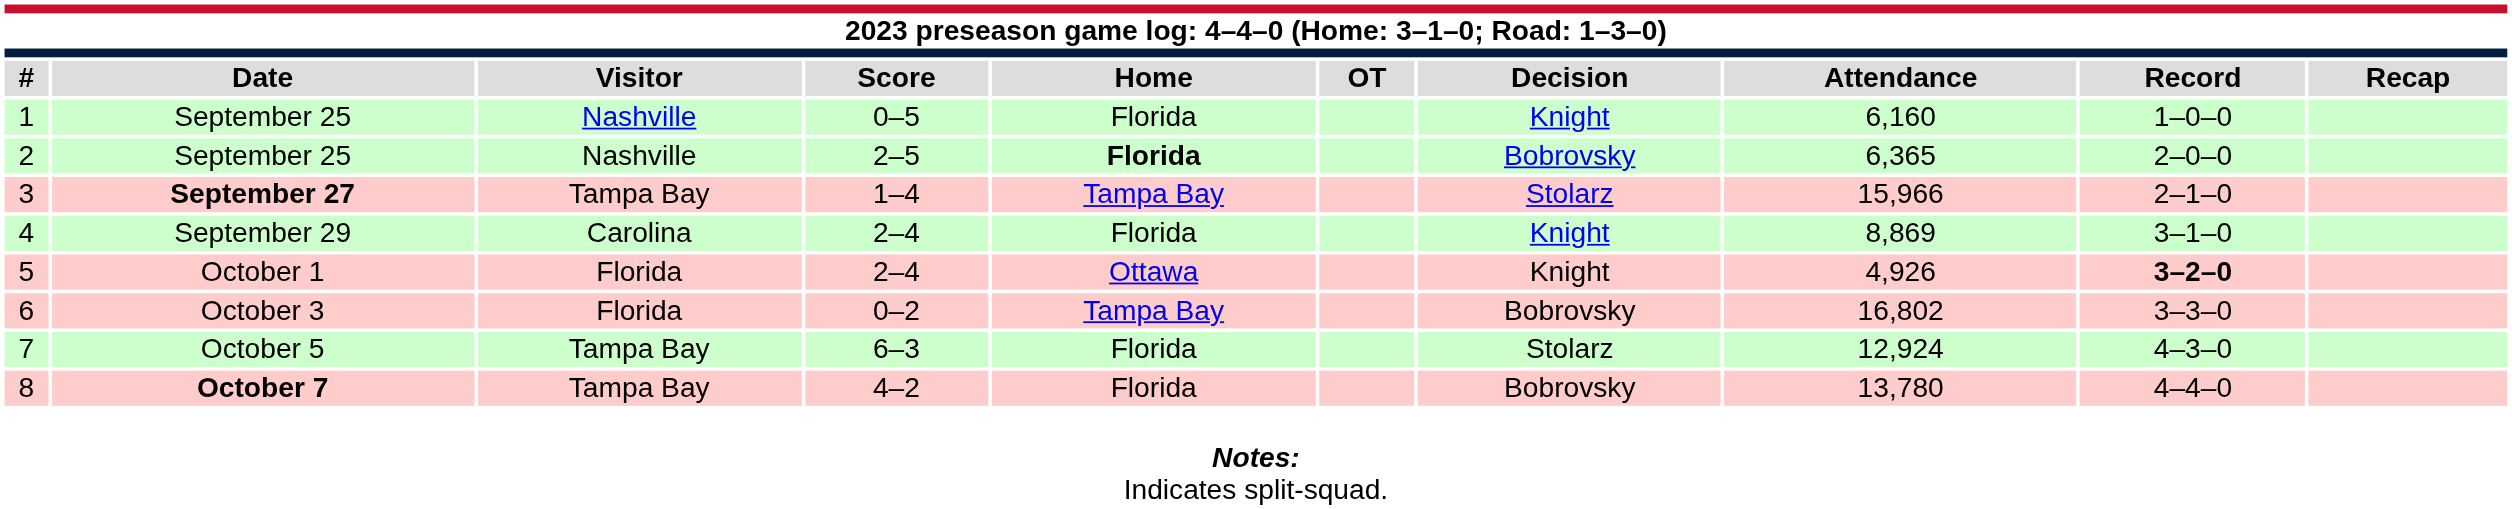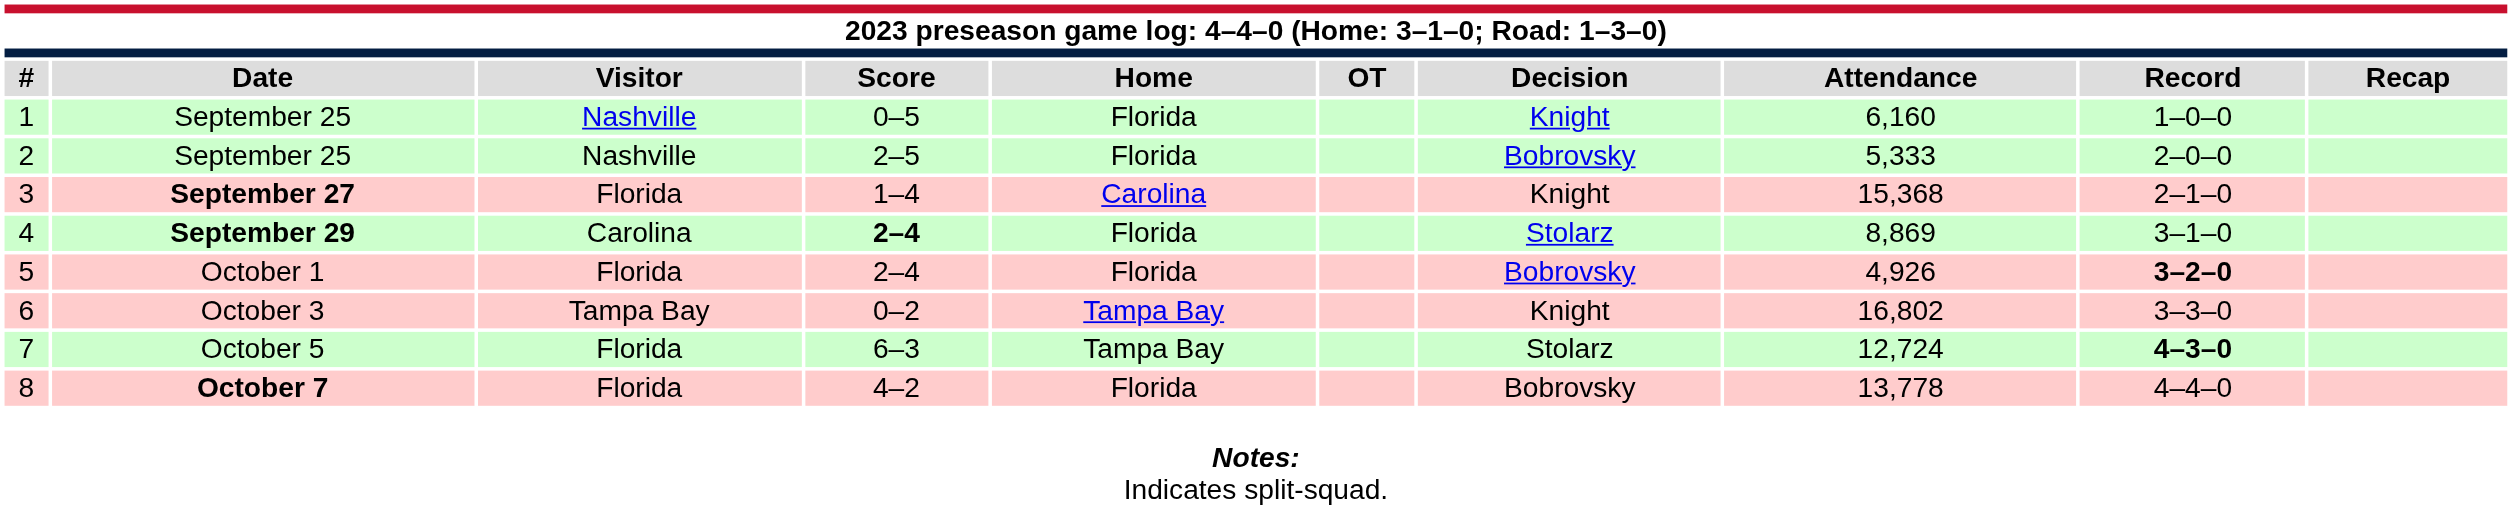(1154, 155) bold -> (1154, 155) normal
(1901, 155) 6,365 -> (1901, 155) 5,333
(639, 194) Tampa Bay -> (639, 194) Florida
(1154, 194) Tampa Bay -> (1154, 194) Carolina
(1570, 194) Stolarz -> (1570, 194) Knight
(1901, 194) 15,966 -> (1901, 194) 15,368
(263, 232) normal -> (263, 232) bold
(896, 232) normal -> (896, 232) bold
(1570, 232) Knight -> (1570, 232) Stolarz
(1154, 271) Ottawa -> (1154, 271) Florida
(1570, 271) Knight -> (1570, 271) Bobrovsky
(639, 310) Florida -> (639, 310) Tampa Bay
(1570, 310) Bobrovsky -> (1570, 310) Knight
(639, 349) Tampa Bay -> (639, 349) Florida
(1154, 349) Florida -> (1154, 349) Tampa Bay
(1901, 349) 12,924 -> (1901, 349) 12,724
(2193, 349) normal -> (2193, 349) bold
(639, 387) Tampa Bay -> (639, 387) Florida
(1901, 387) 13,780 -> (1901, 387) 13,778
